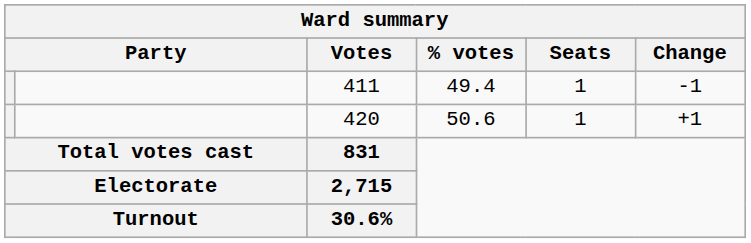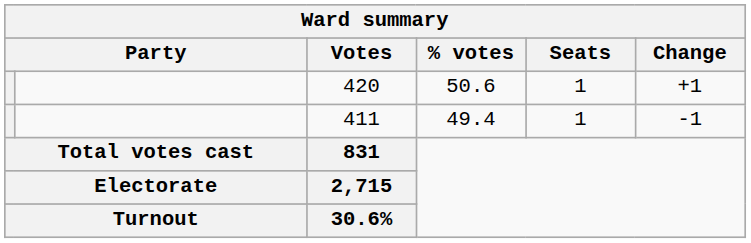rows swapped: (361, 121) <-> (361, 88)
